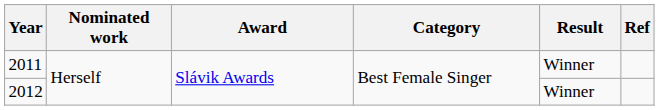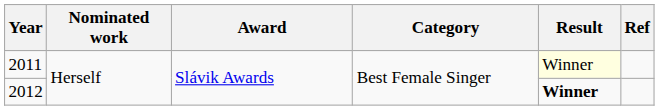(569, 64) no background -> (568, 64) lightyellow background
(569, 91) normal -> (570, 91) bold
